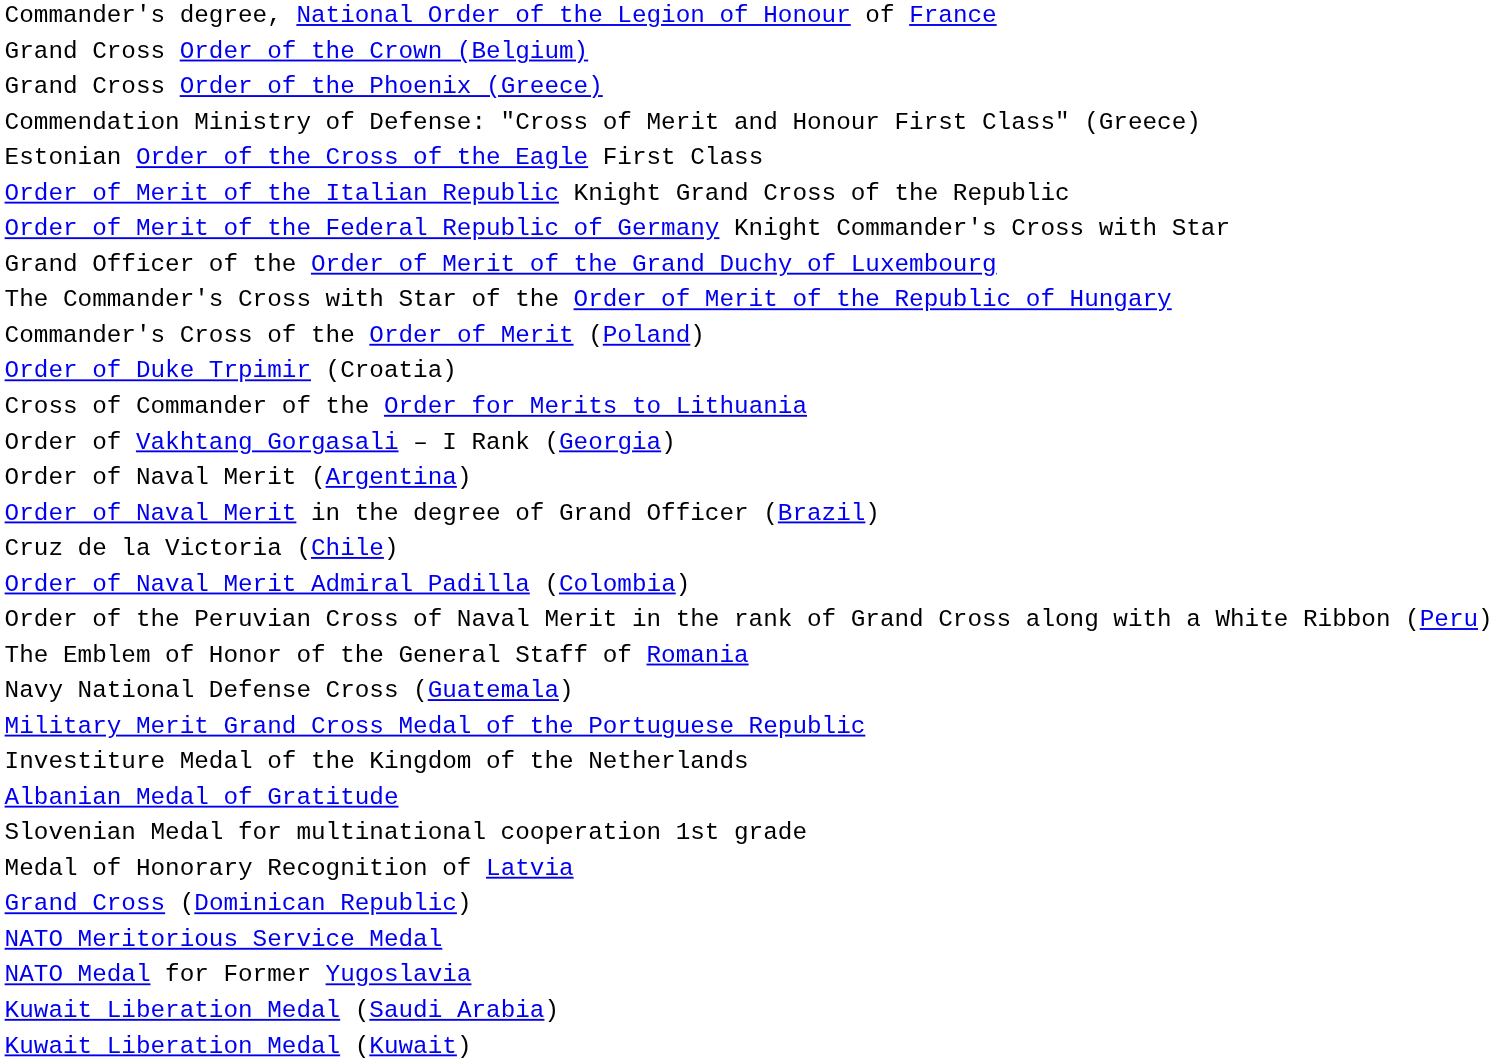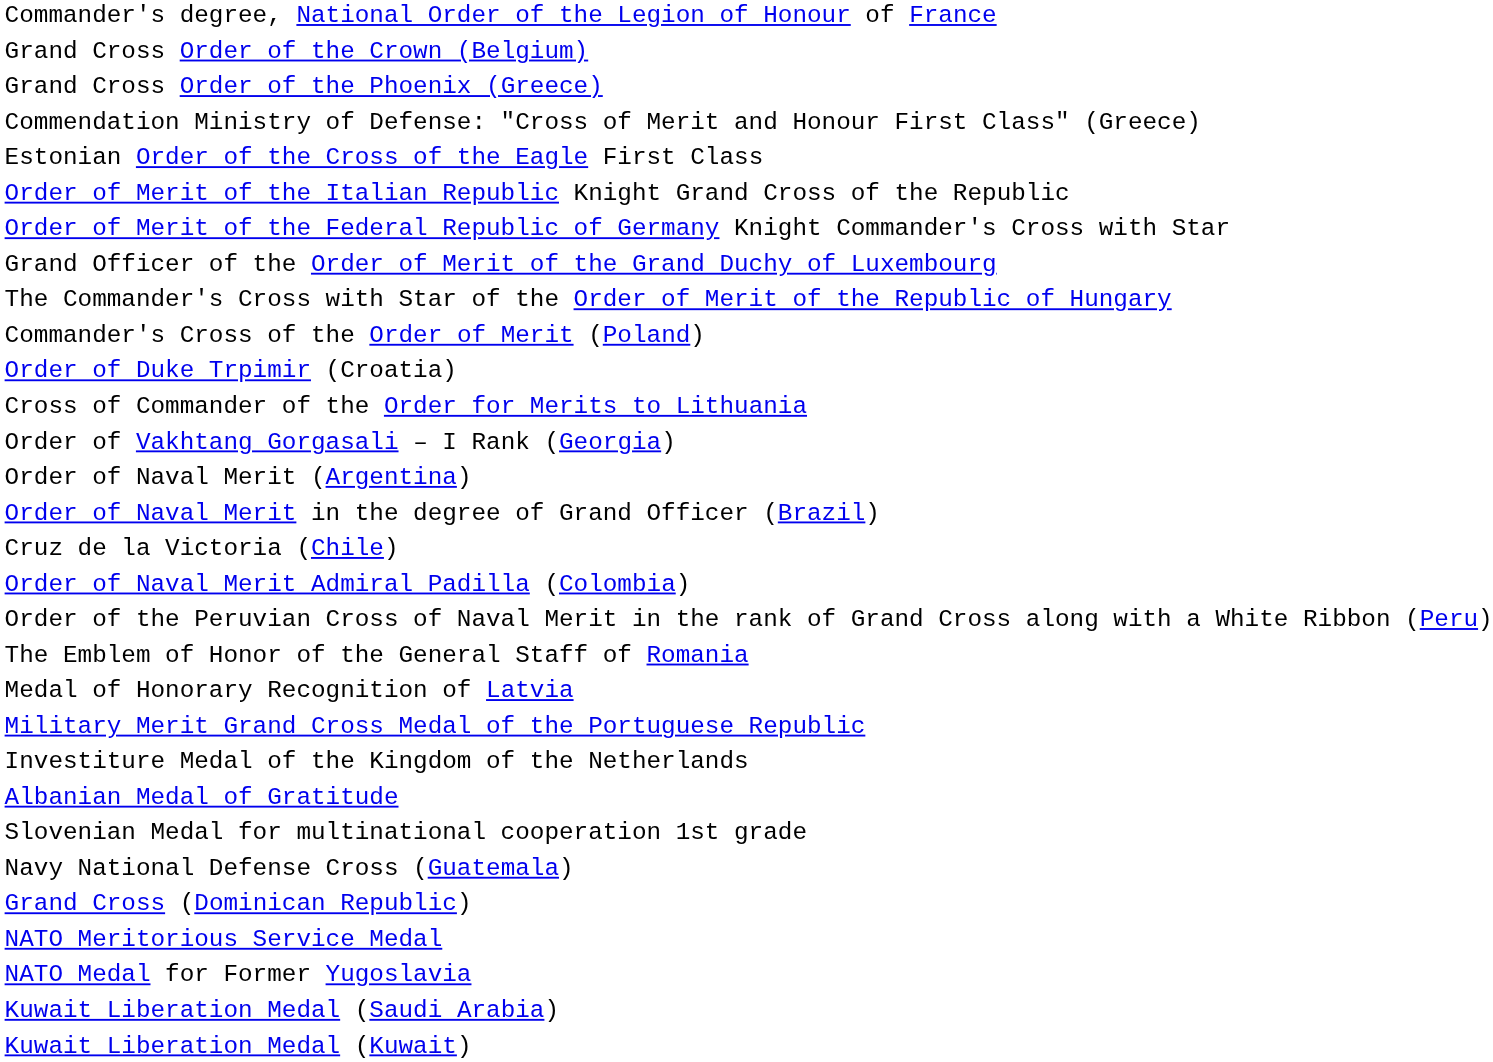(289, 691) Navy National Defense Cross (Guatemala) -> (289, 691) Medal of Honorary Recognition of Latvia
(289, 868) Medal of Honorary Recognition of Latvia -> (289, 868) Navy National Defense Cross (Guatemala)
